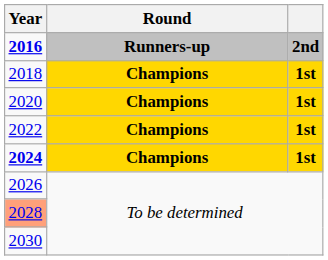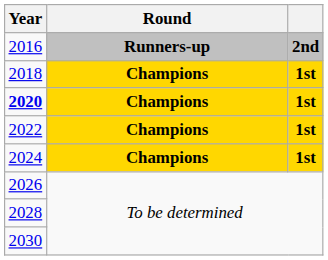(25, 46) bold -> (25, 46) normal
(25, 102) normal -> (25, 102) bold
(25, 157) bold -> (25, 157) normal
(25, 213) lightsalmon background -> (25, 213) no background
